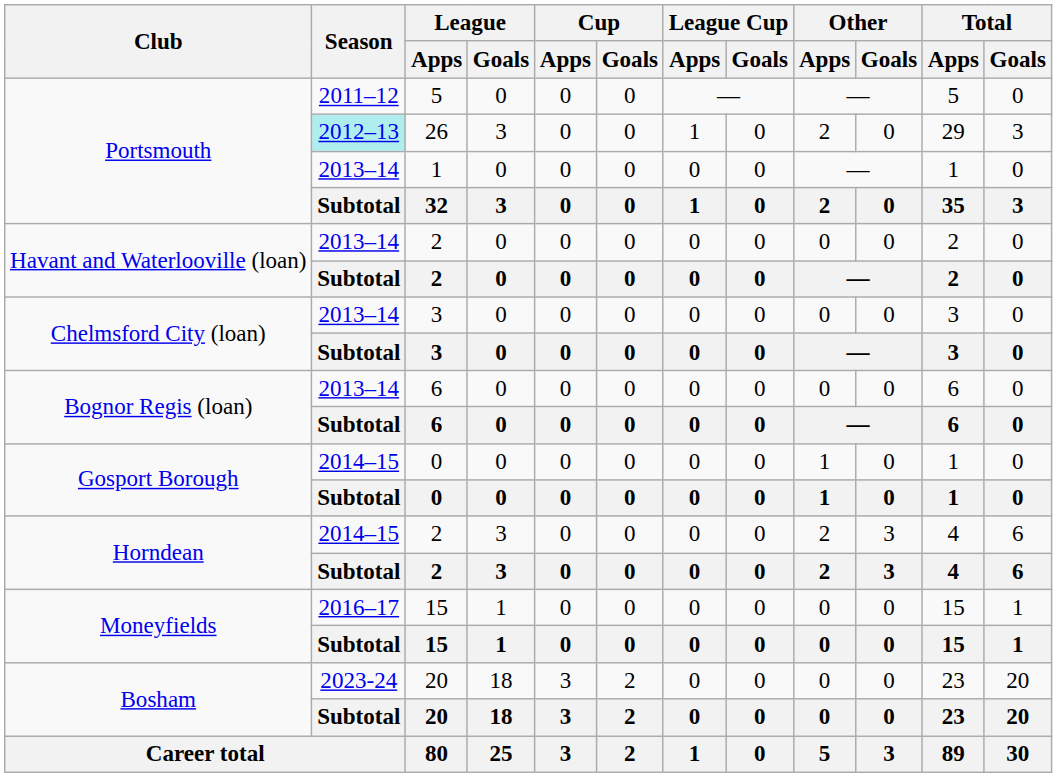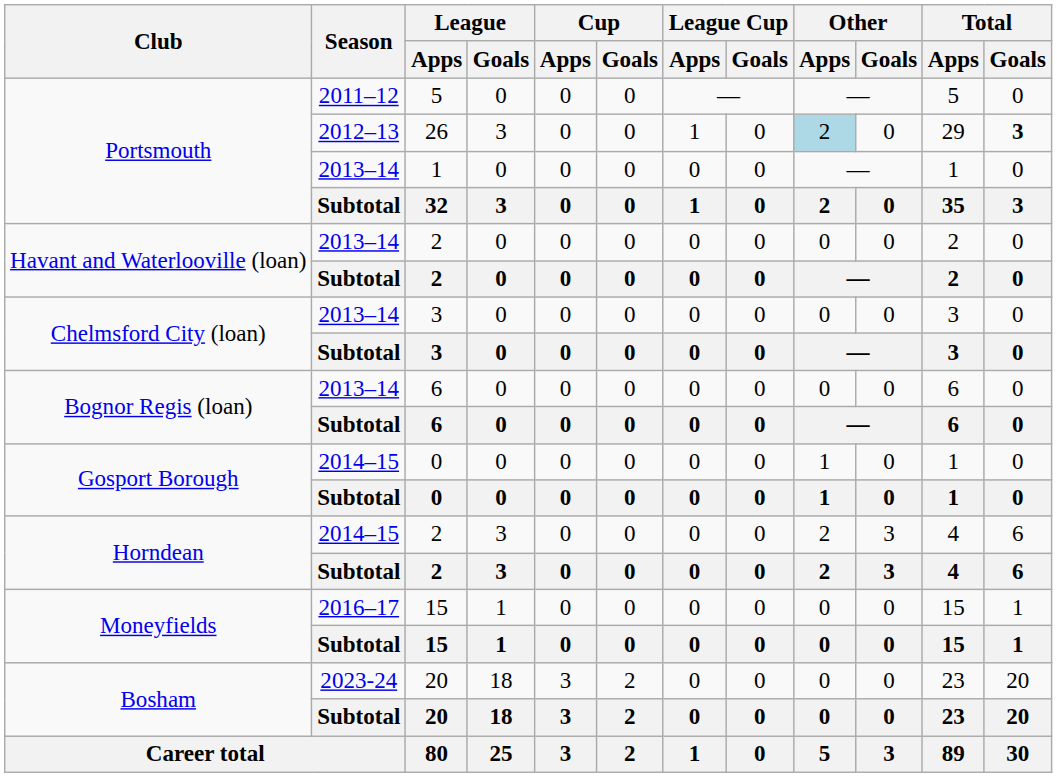(359, 132) paleturquoise background -> (359, 132) no background
(825, 132) no background -> (825, 132) lightblue background
(1018, 132) normal -> (1018, 132) bold
